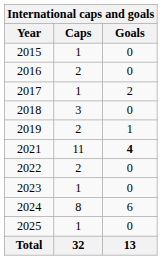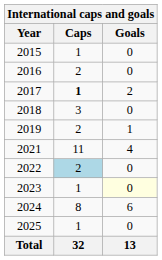(78, 91) normal -> (78, 91) bold
(130, 149) bold -> (130, 149) normal
(78, 168) no background -> (78, 168) lightblue background
(130, 187) no background -> (130, 187) lightyellow background
